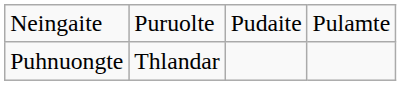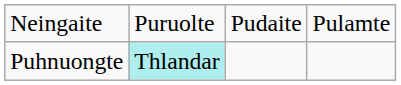(177, 60) no background -> (177, 60) paleturquoise background
